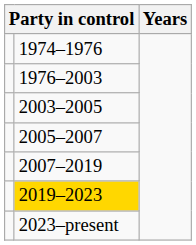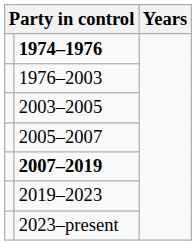(60, 48) normal -> (60, 48) bold
(60, 166) normal -> (60, 166) bold
(60, 195) gold background -> (60, 195) no background
